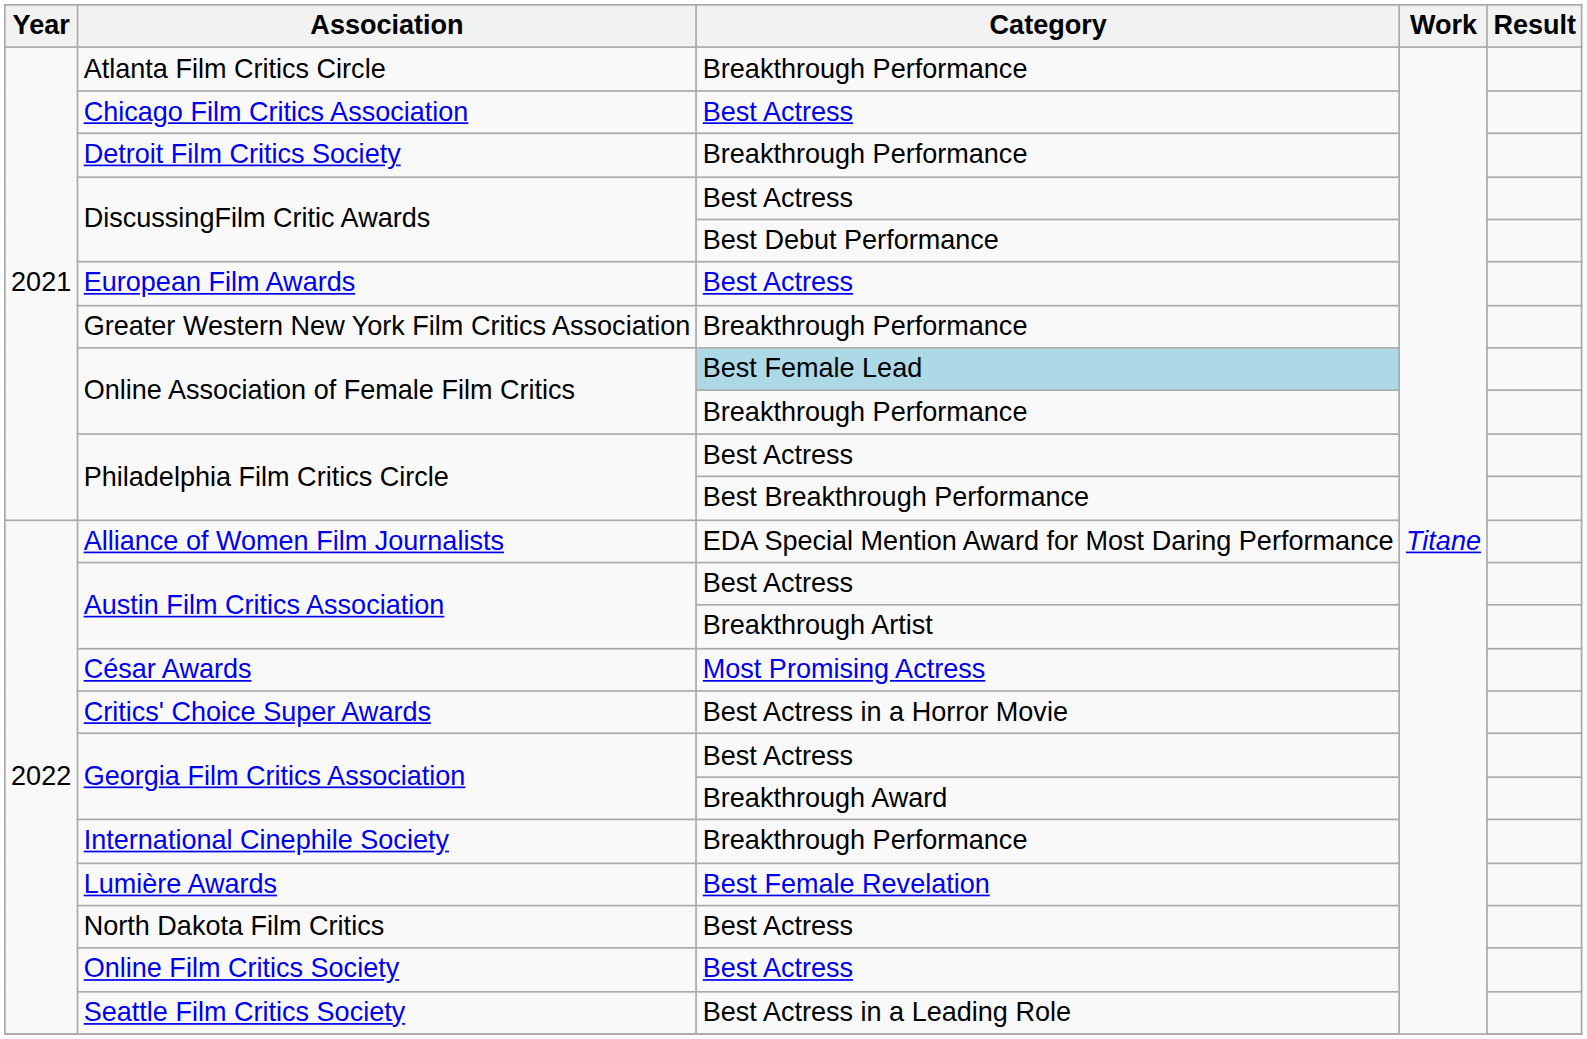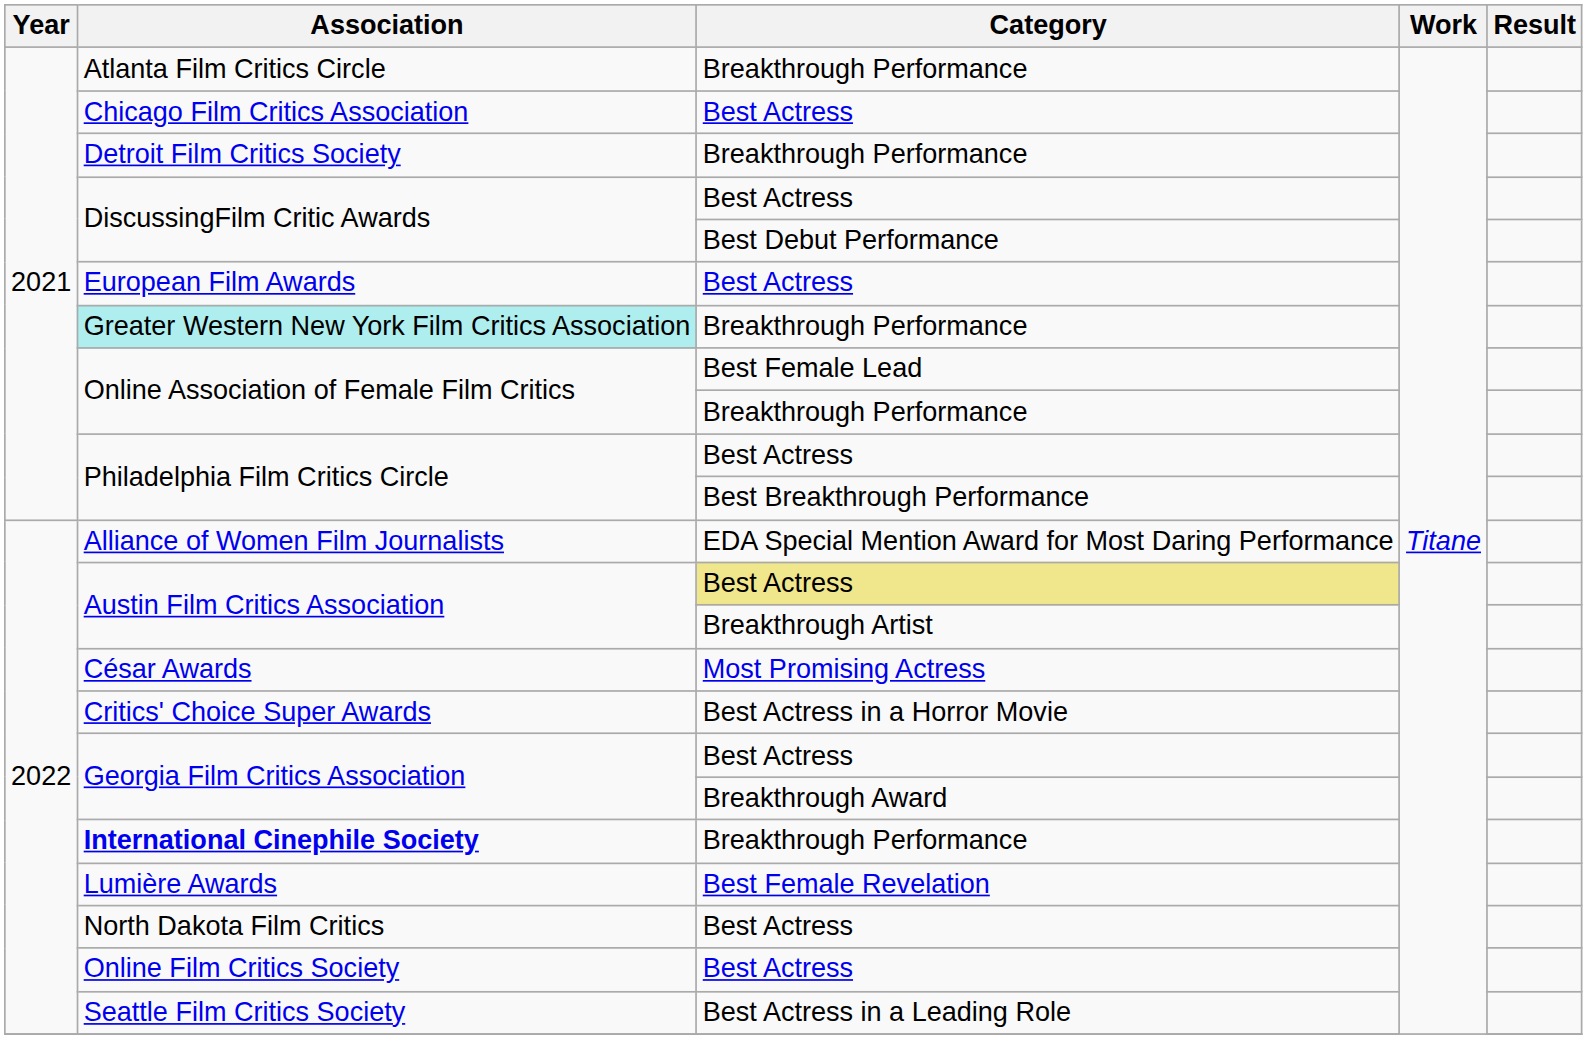(387, 326) no background -> (387, 326) paleturquoise background
(812, 369) lightblue background -> (812, 369) no background
(778, 583) no background -> (778, 583) khaki background
(266, 840) normal -> (281, 840) bold
